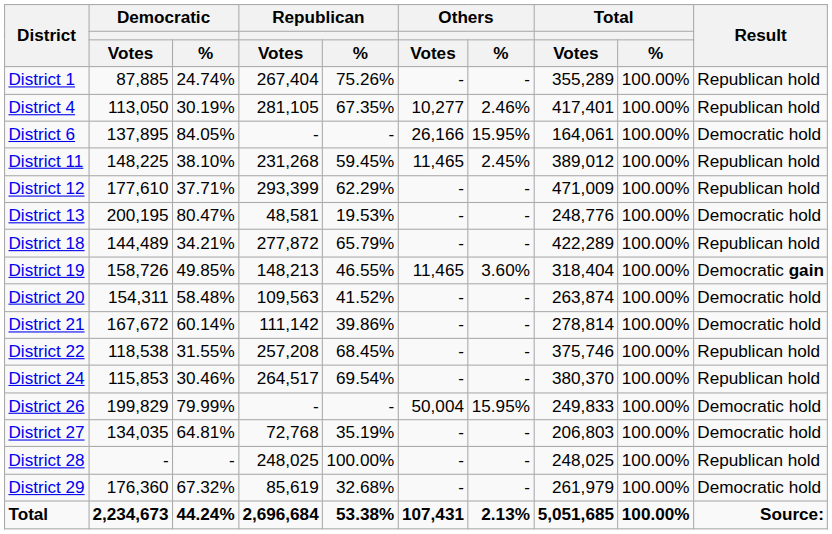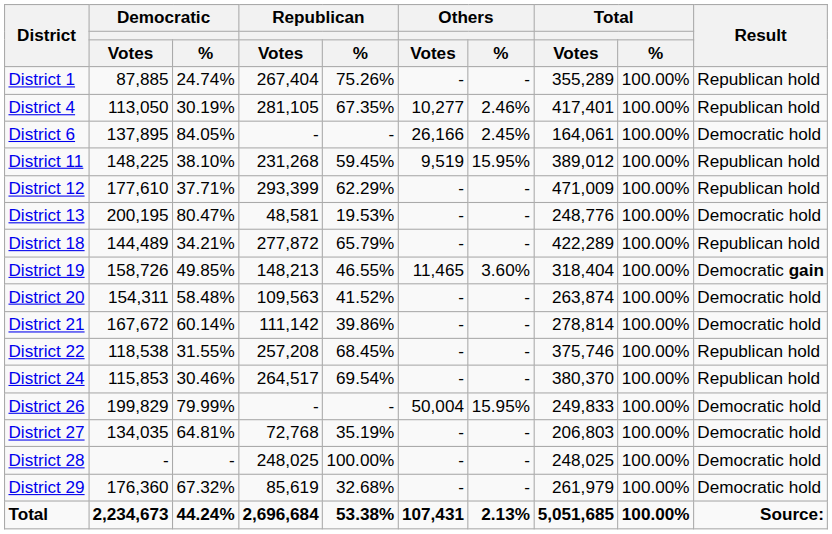(501, 134) 15.95% -> (506, 134) 2.45%
(438, 161) 11,465 -> (443, 161) 9,519
(506, 161) 2.45% -> (501, 161) 15.95%
(759, 460) Republican hold -> (759, 460) Democratic hold
